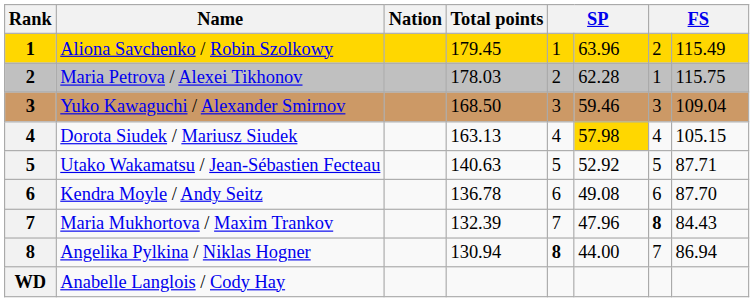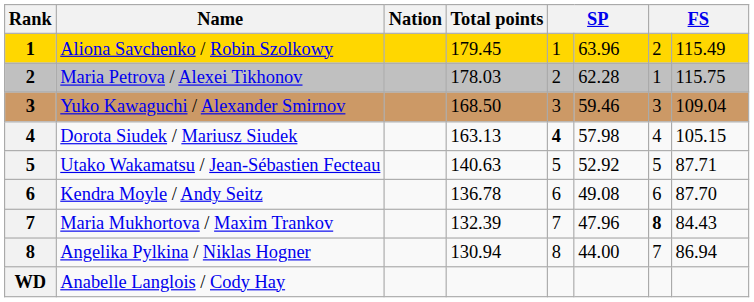(556, 135) normal -> (556, 135) bold
(599, 135) gold background -> (599, 135) no background
(556, 252) bold -> (556, 252) normal
